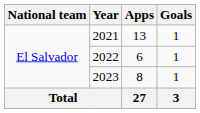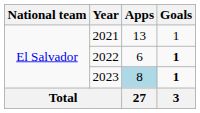(176, 56) normal -> (176, 56) bold
(139, 77) no background -> (139, 77) lightblue background
(176, 77) normal -> (176, 77) bold
